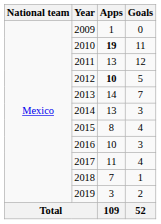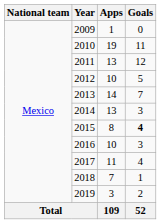(111, 45) bold -> (111, 45) normal
(111, 78) bold -> (111, 78) normal
(140, 128) normal -> (140, 128) bold
